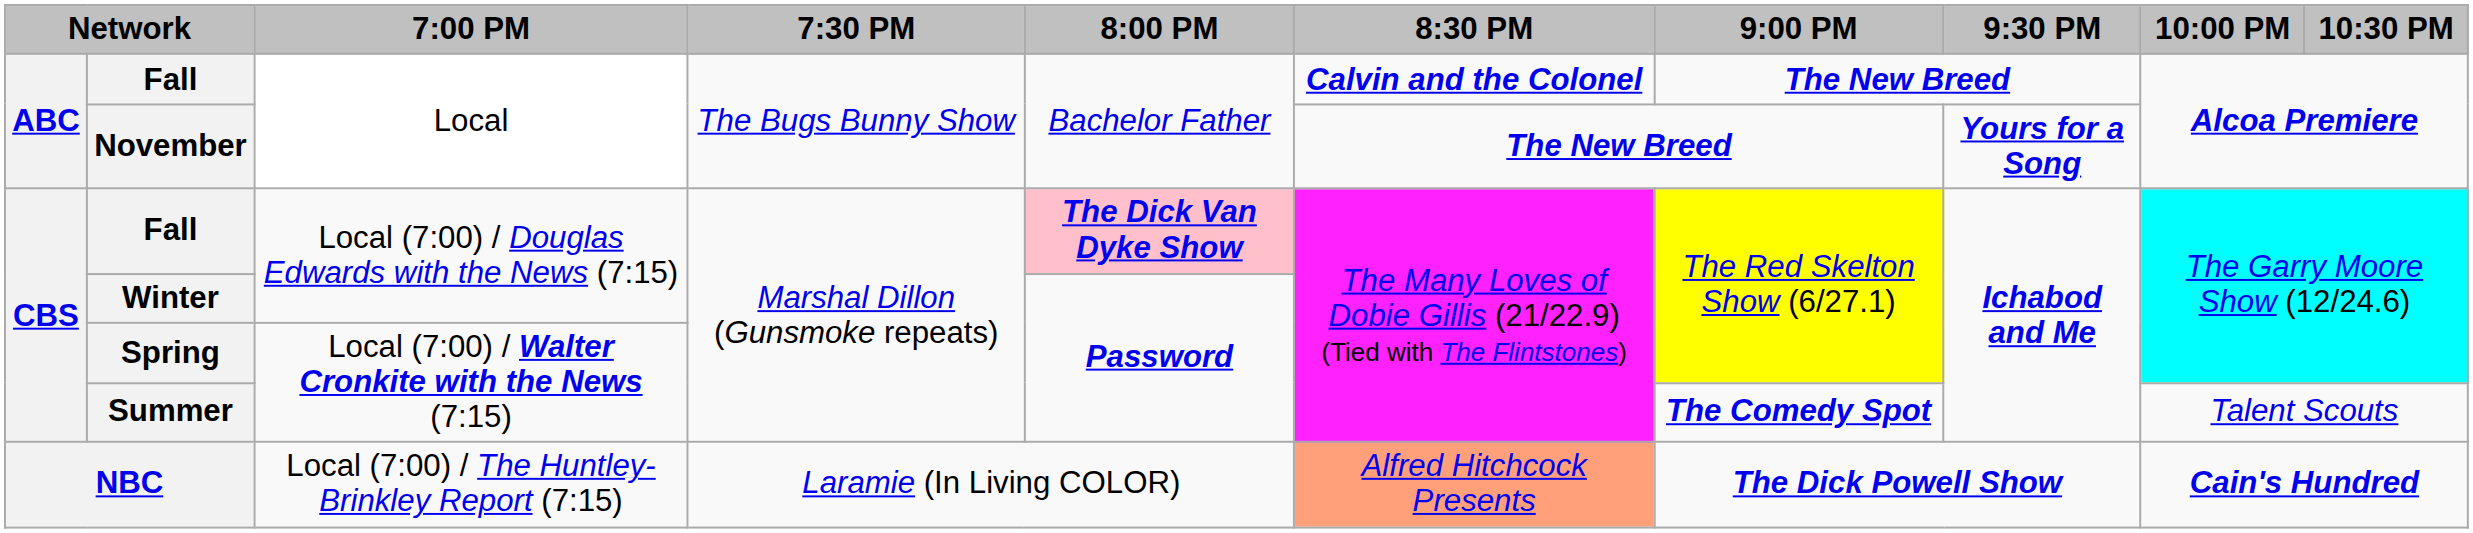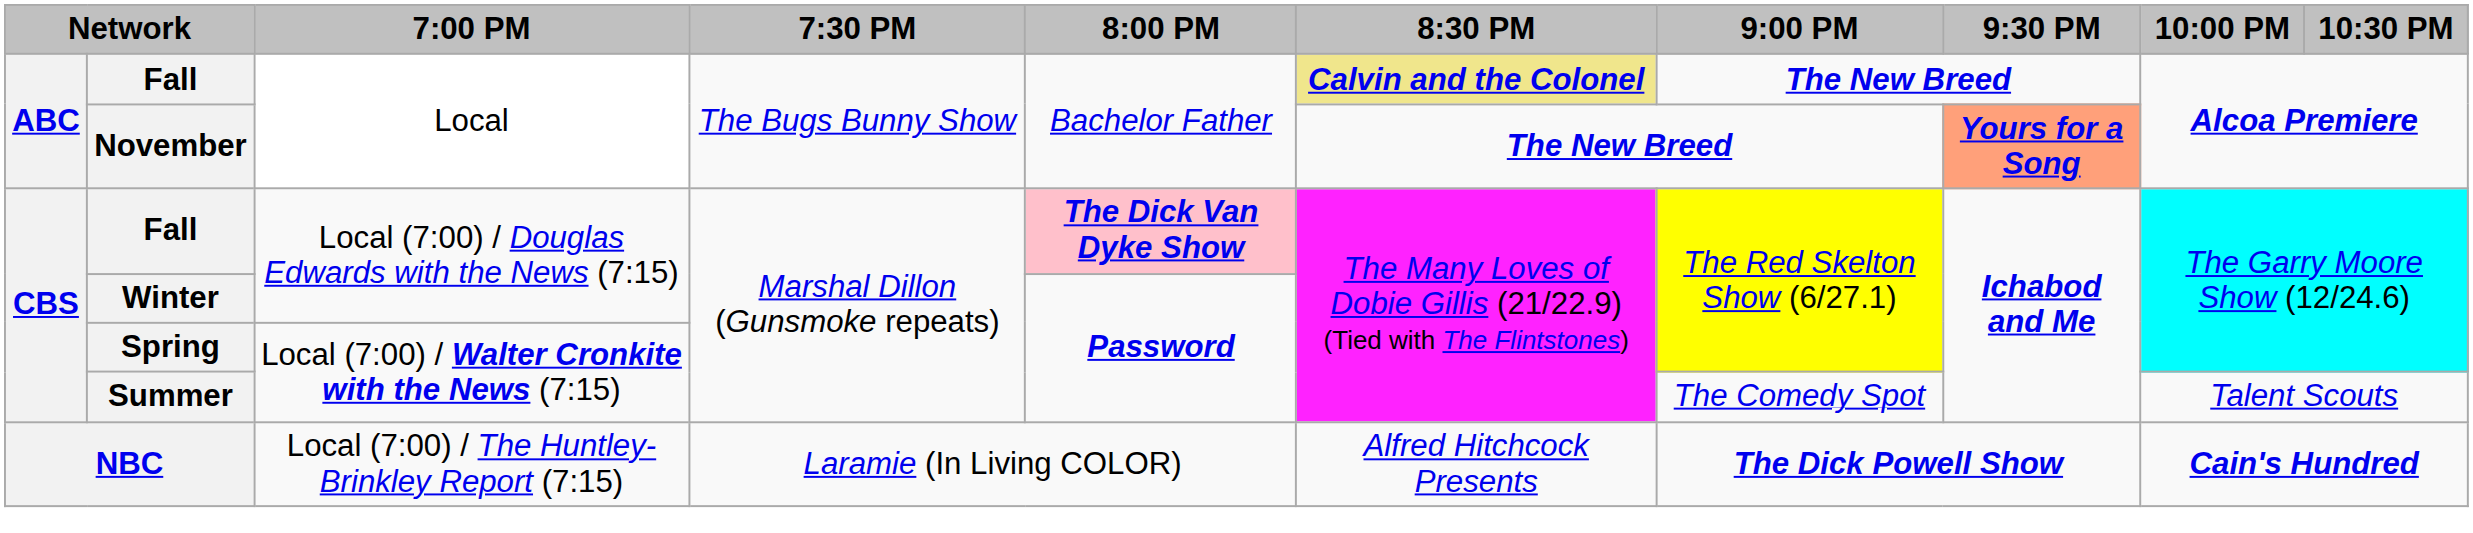(1474, 78) no background -> (1476, 78) khaki background
(2042, 145) no background -> (2042, 145) lightsalmon background
(1799, 411) bold -> (1799, 396) normal
(1474, 484) lightsalmon background -> (1476, 463) no background
